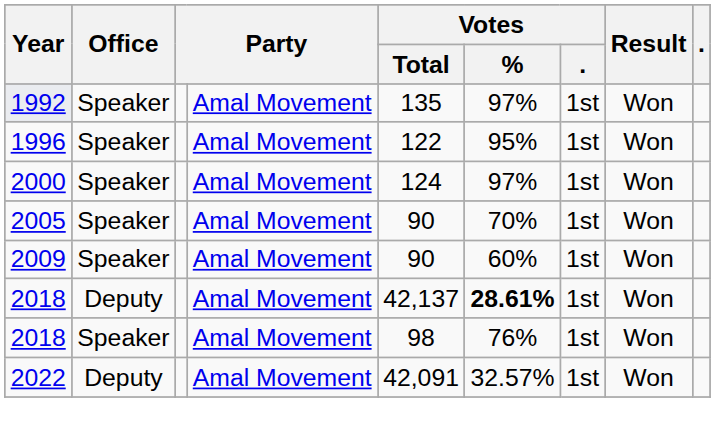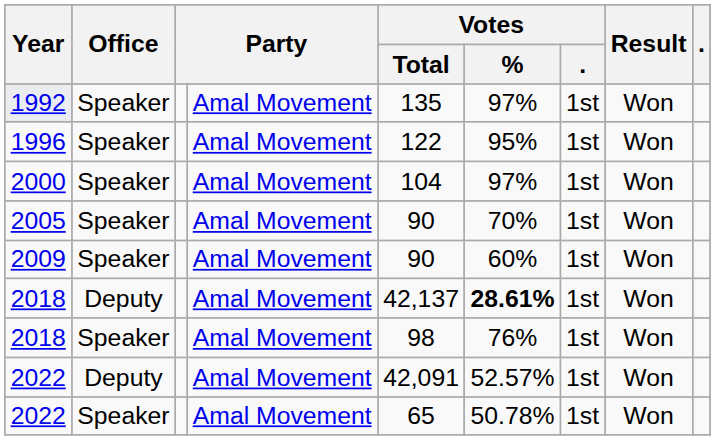(421, 181) 124 -> (421, 181) 104
(513, 377) 32.57% -> (513, 377) 52.57%
+ row: (38, 416)
